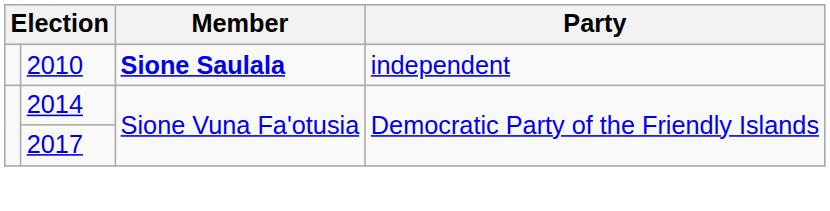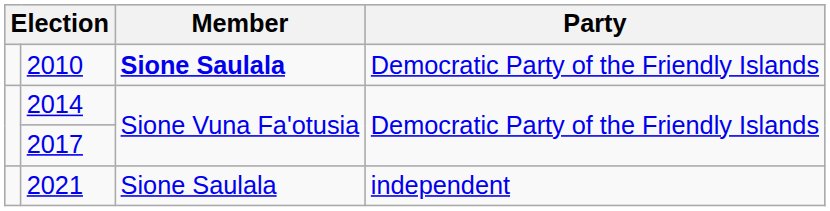(440, 64) independent -> (595, 64) Democratic Party of the Friendly Islands
+ row: (55, 184)
